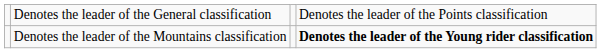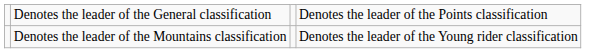(446, 36) bold -> (438, 36) normal
